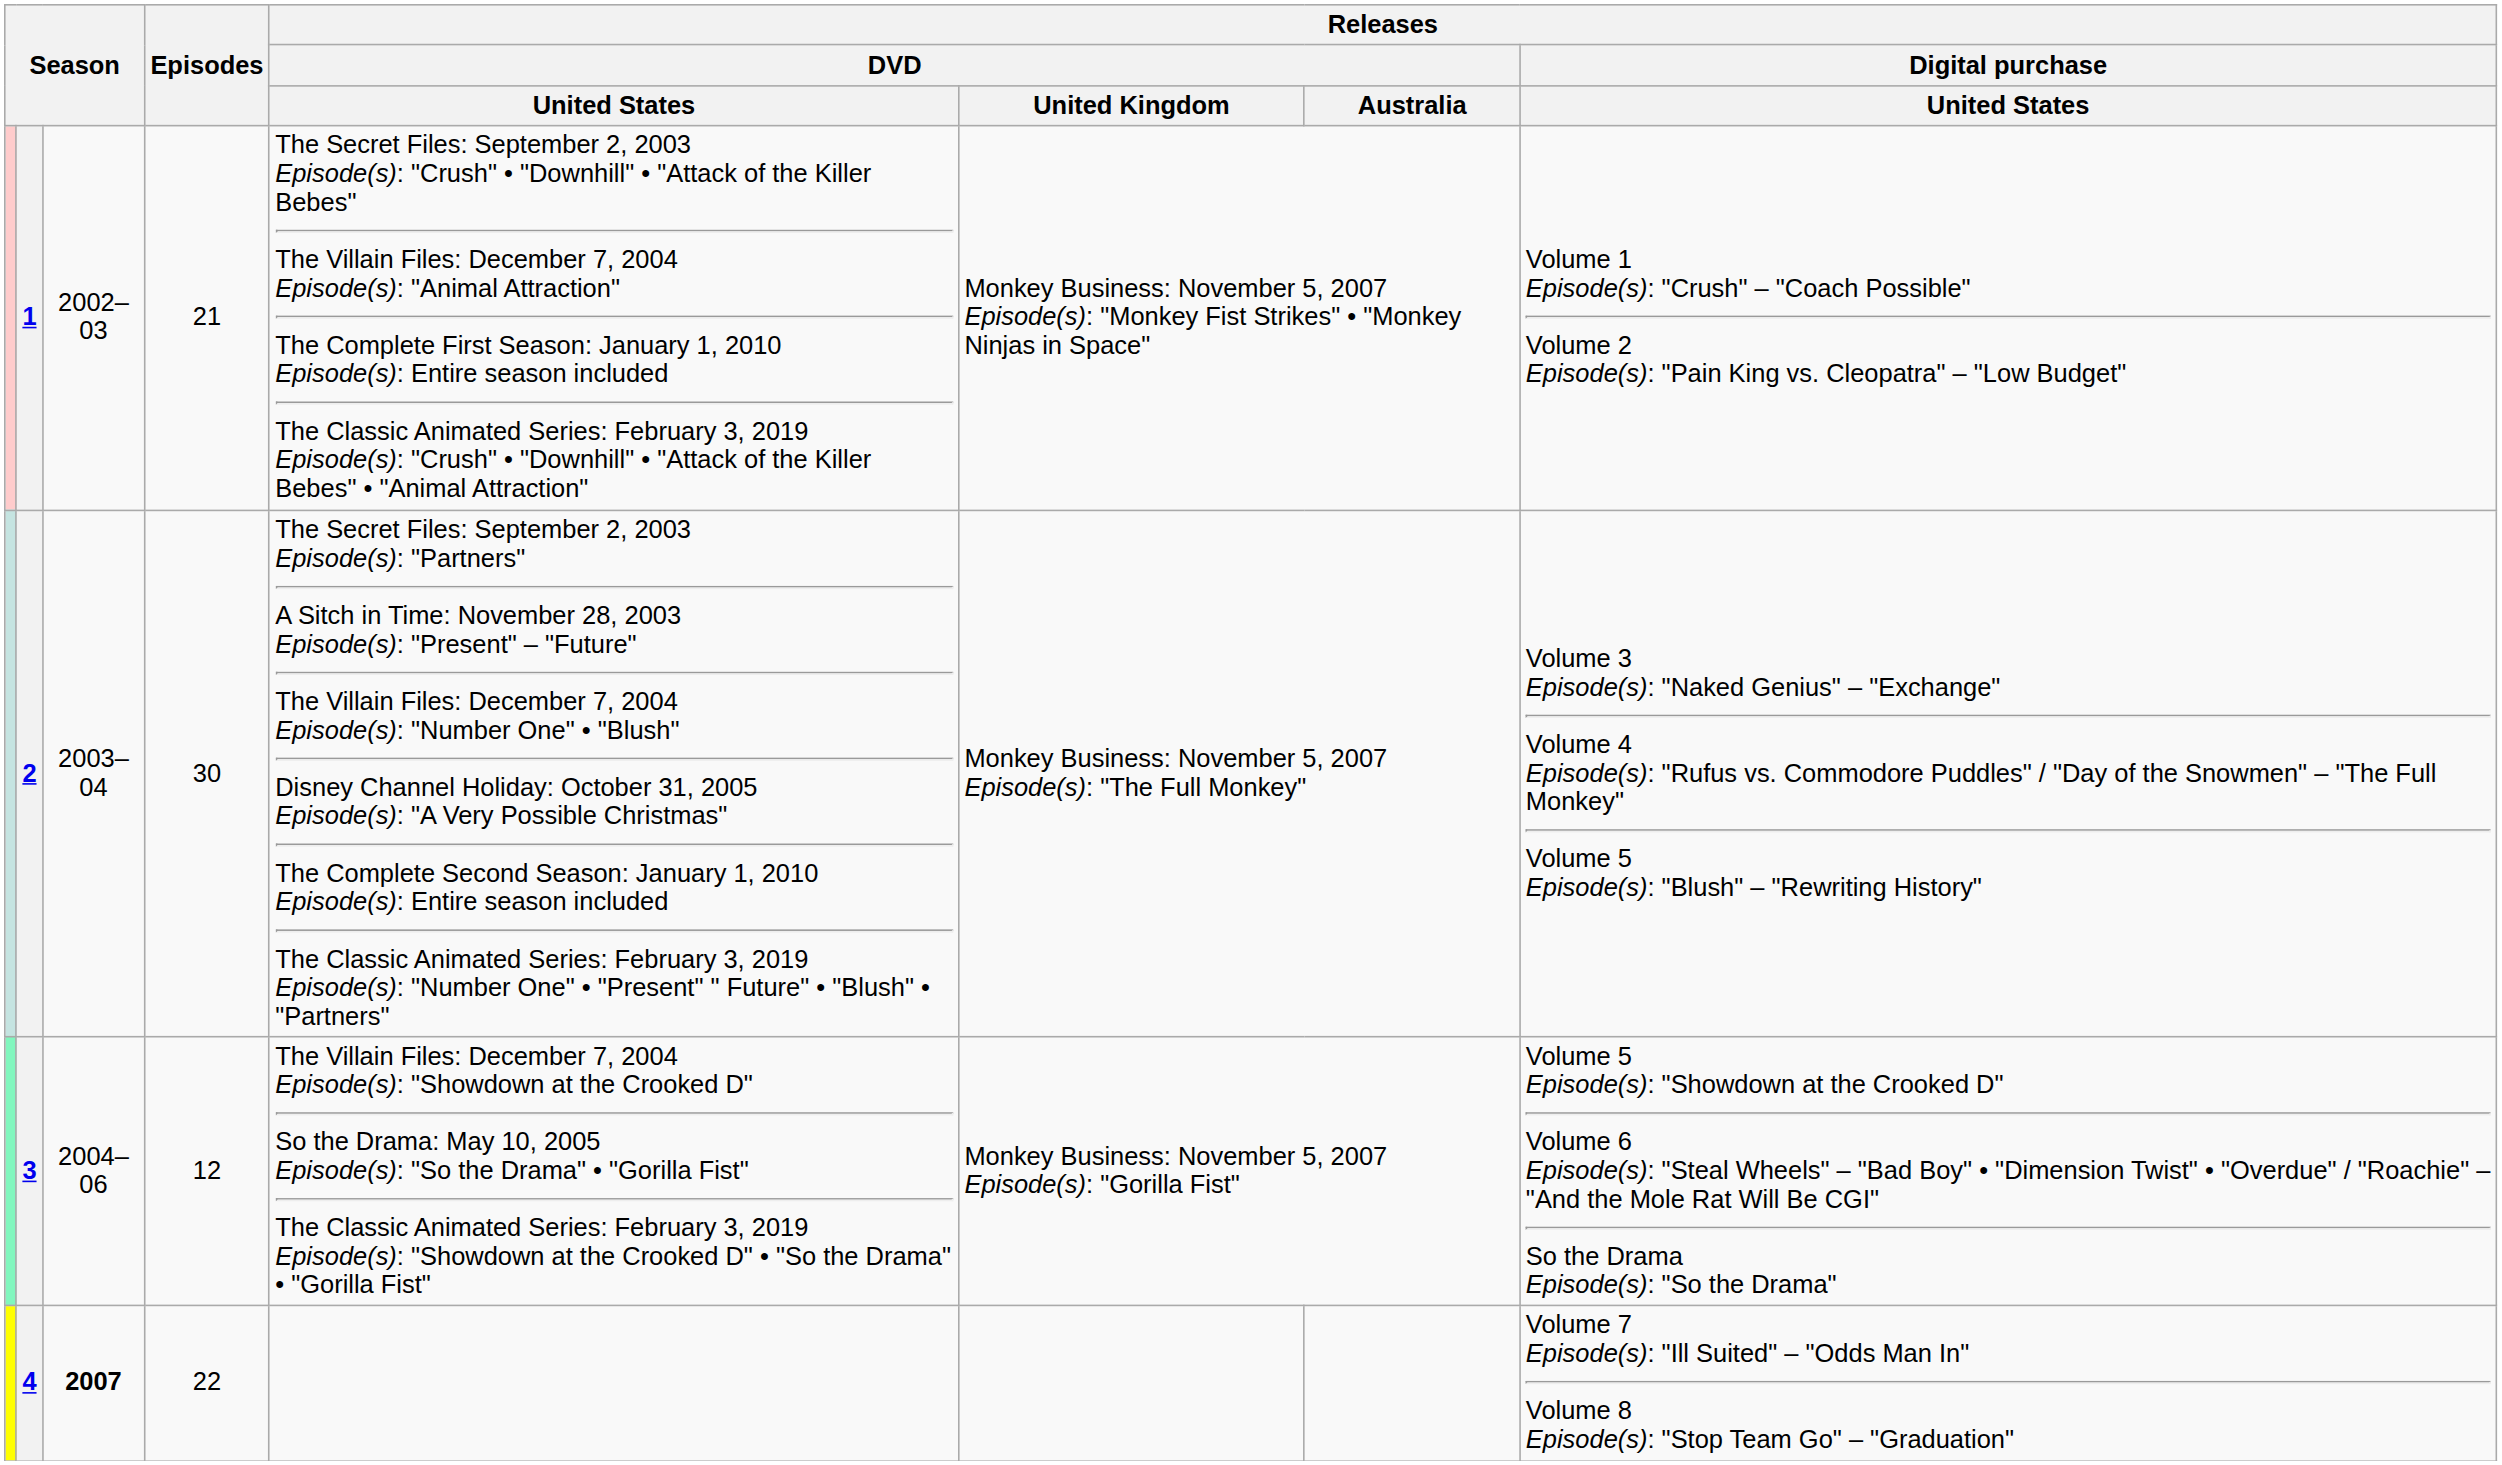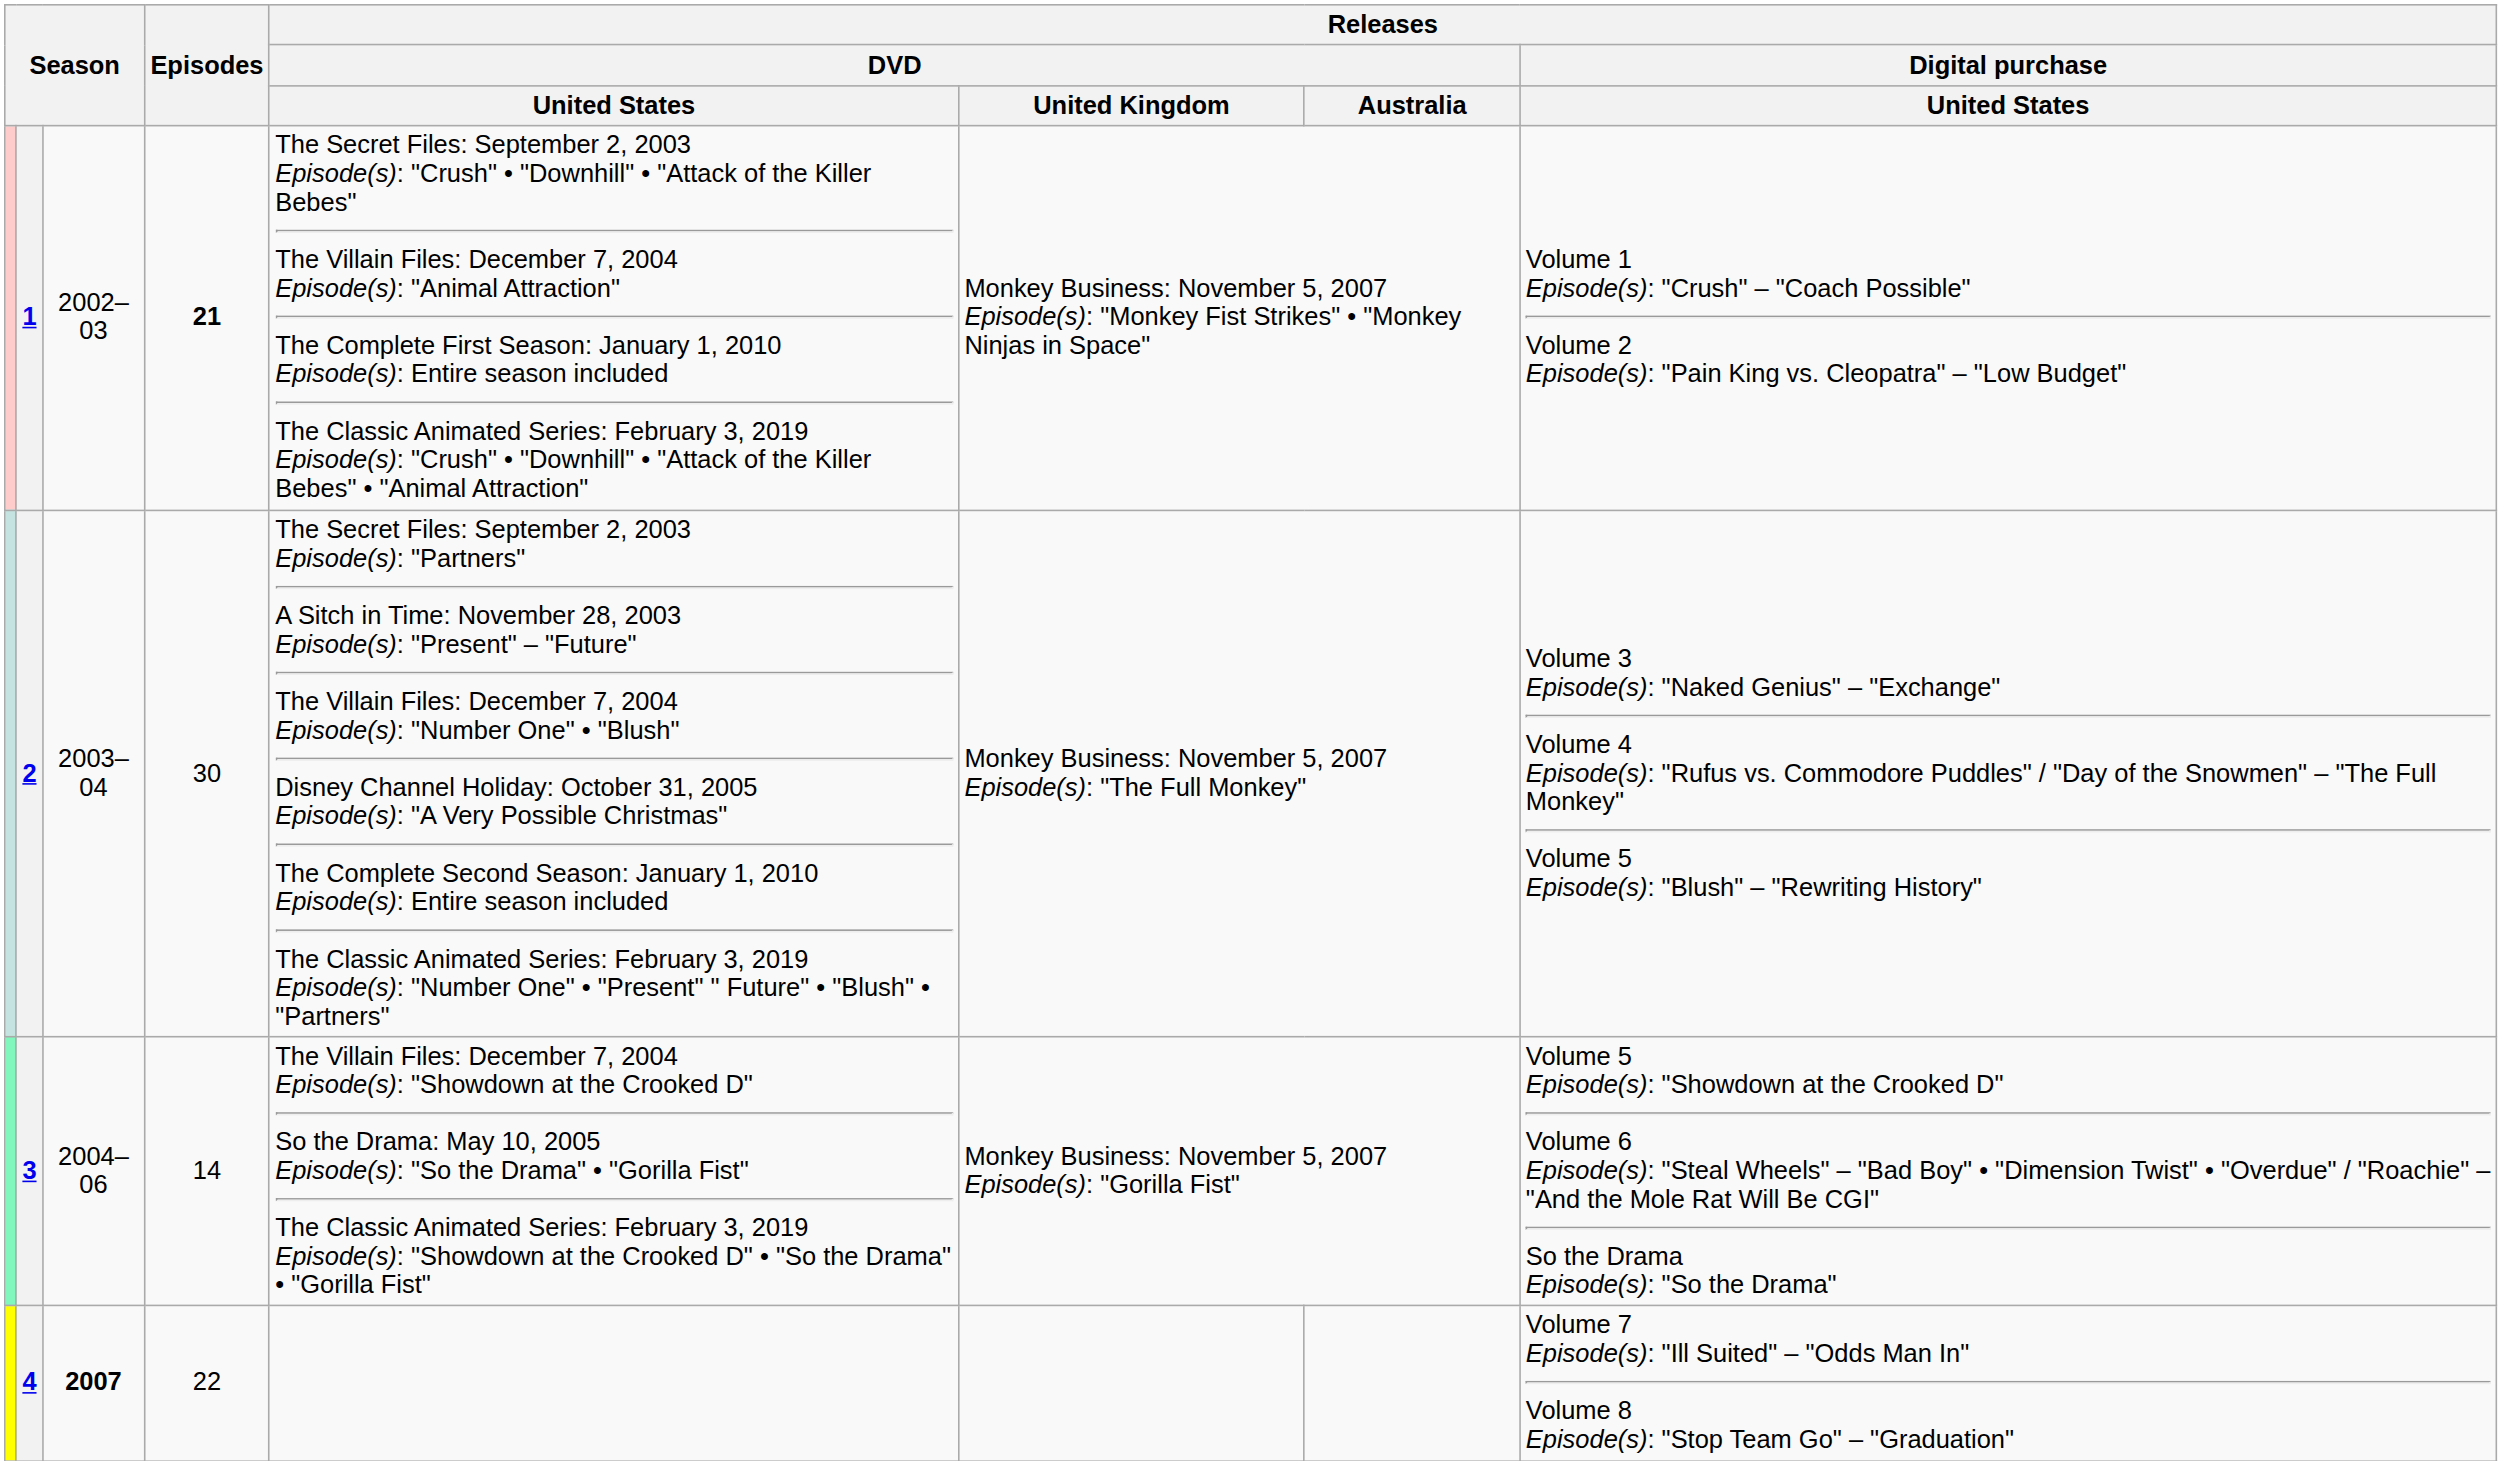(207, 317) normal -> (207, 317) bold
(207, 1170) 12 -> (207, 1170) 14
